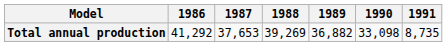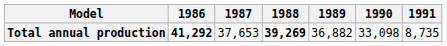(192, 32) normal -> (192, 32) bold
(285, 32) normal -> (285, 32) bold
